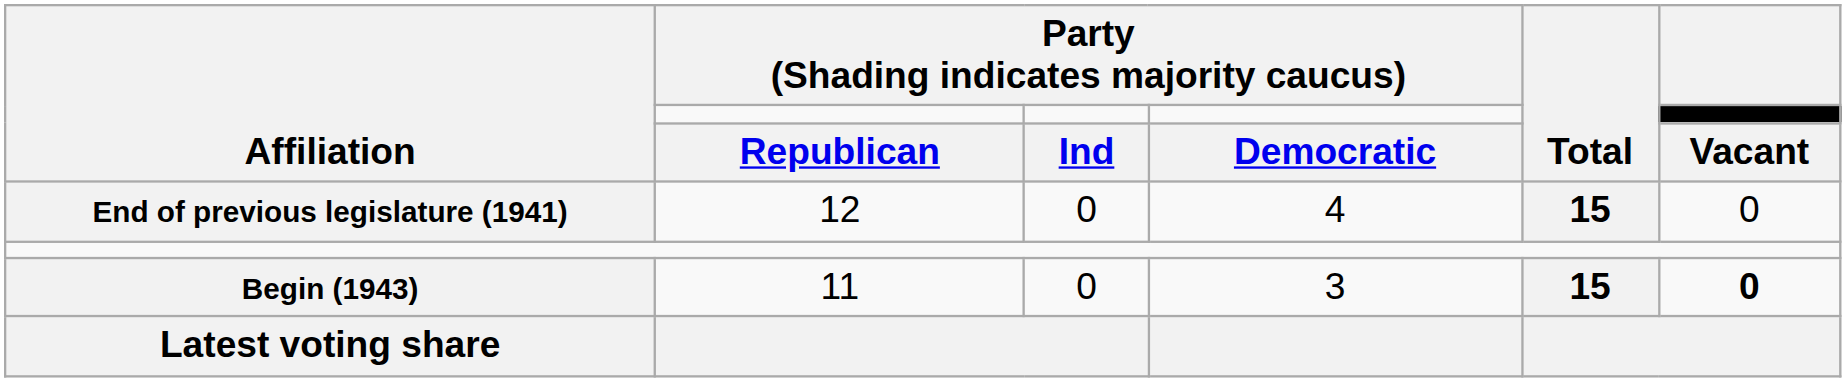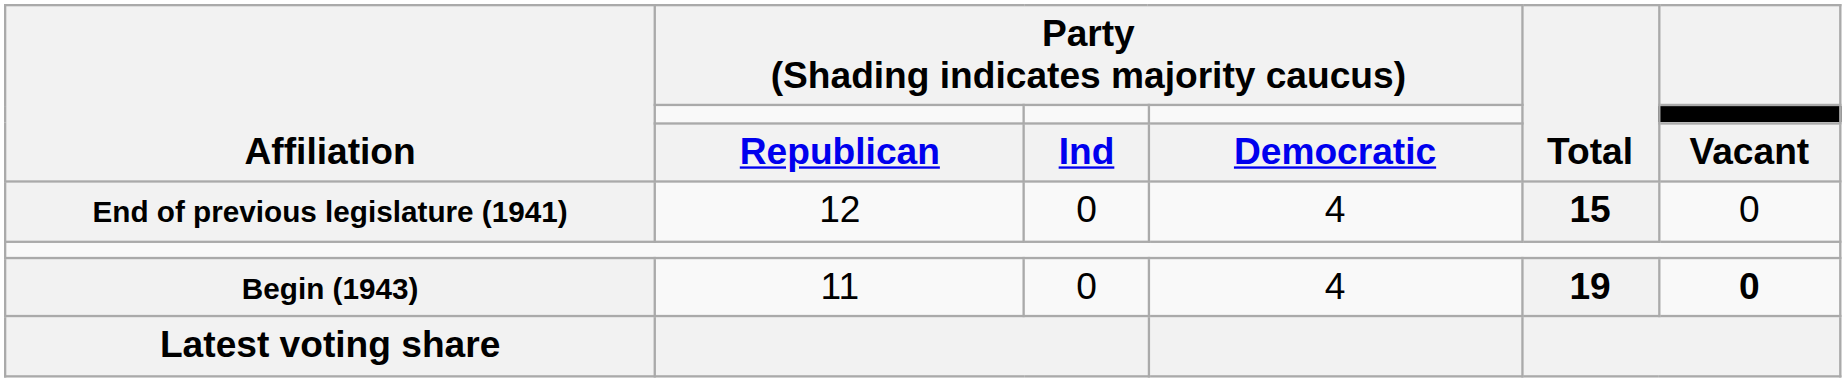(1335, 286) 3 -> (1335, 286) 4
(1590, 286) 15 -> (1590, 286) 19
